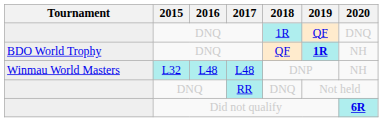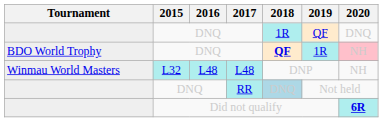(282, 51) normal -> (282, 51) bold
(320, 51) bold -> (320, 51) normal
(358, 51) no background -> (358, 51) pink background
(282, 88) no background -> (282, 88) lightblue background
